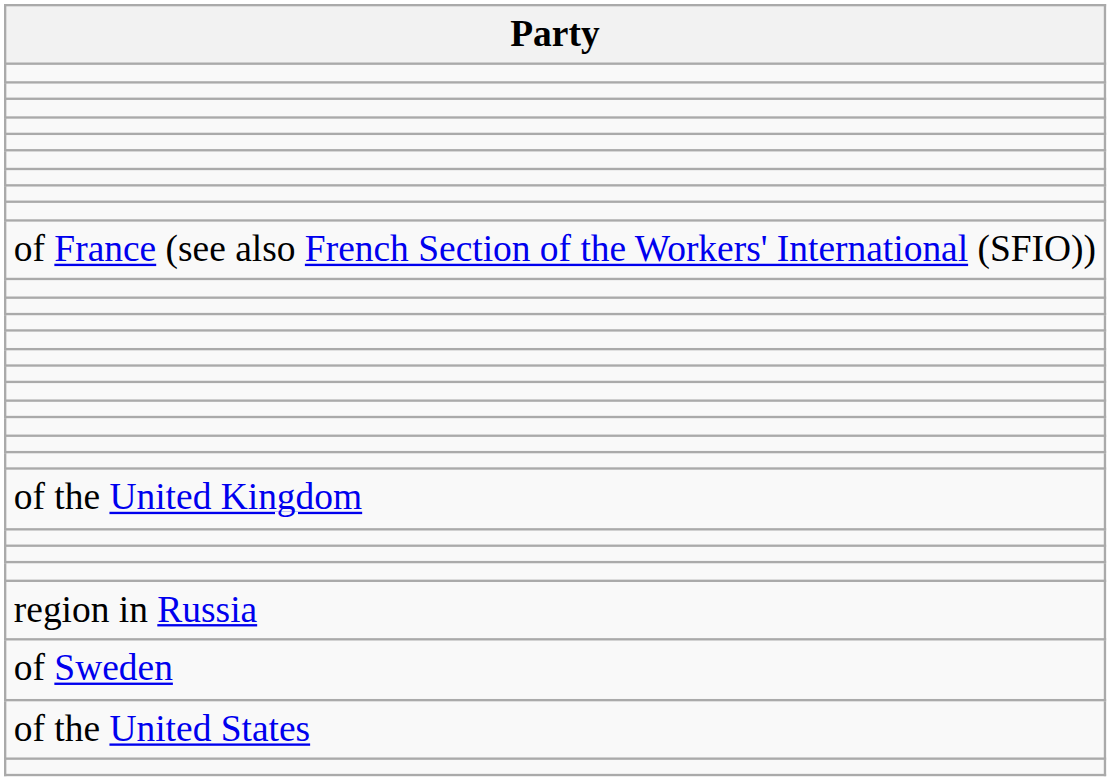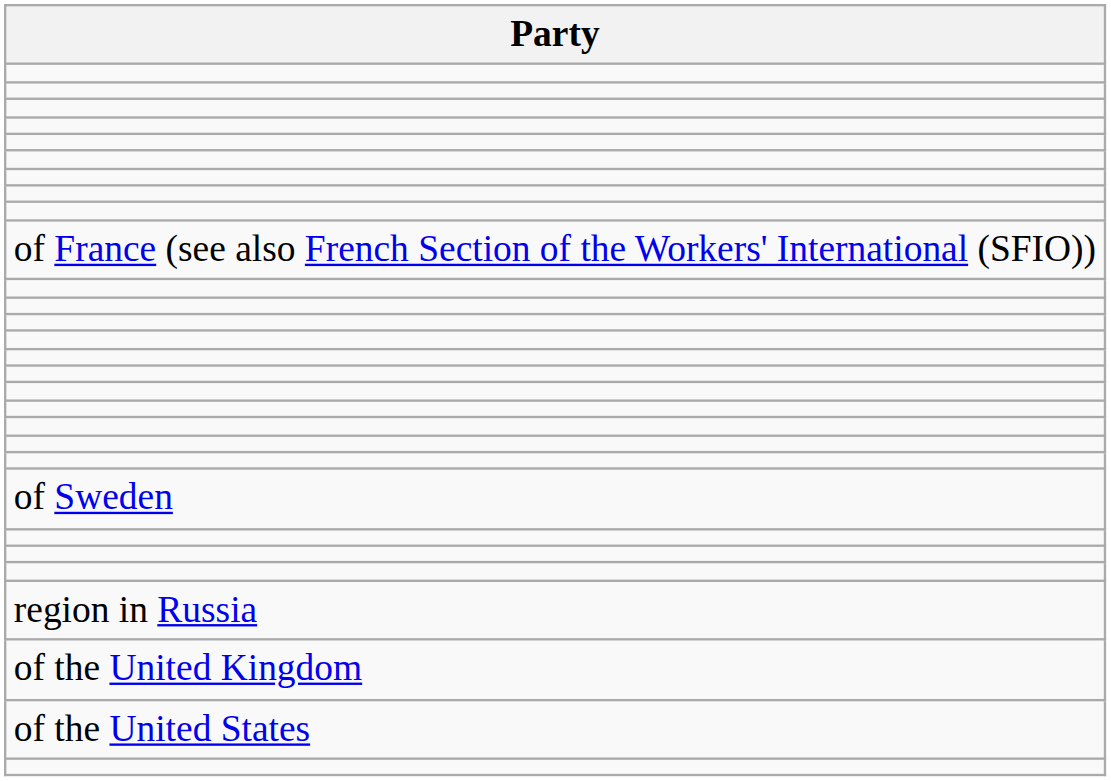(188, 498) of the United Kingdom -> (93, 498) of Sweden
(93, 668) of Sweden -> (188, 668) of the United Kingdom
